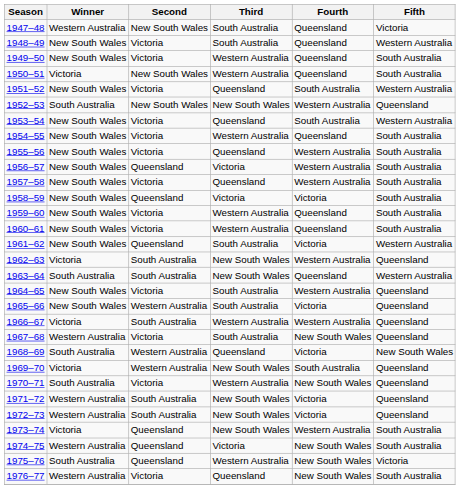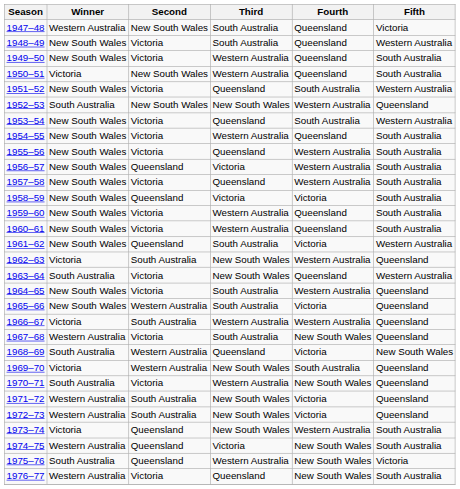(164, 275) South Australia -> (147, 275) Victoria
